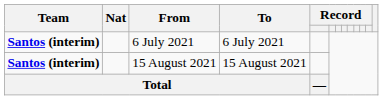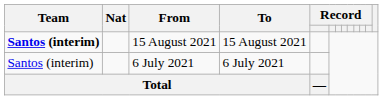(163, 42) 6 July 2021 -> (174, 42) 15 August 2021
(253, 42) 6 July 2021 -> (265, 42) 15 August 2021
(53, 63) bold -> (50, 63) normal
(174, 63) 15 August 2021 -> (163, 63) 6 July 2021
(265, 63) 15 August 2021 -> (253, 63) 6 July 2021
